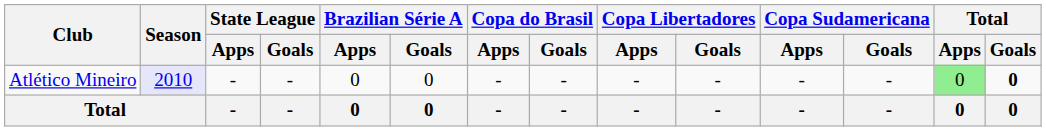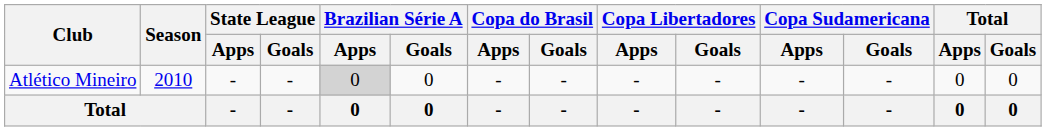(173, 79) lavender background -> (173, 79) no background
(355, 79) no background -> (355, 79) lightgrey background
(960, 79) lightgreen background -> (960, 79) no background
(1013, 79) bold -> (1013, 79) normal
